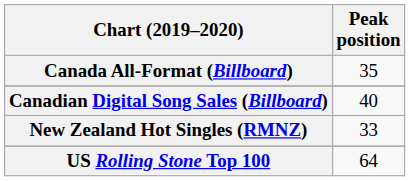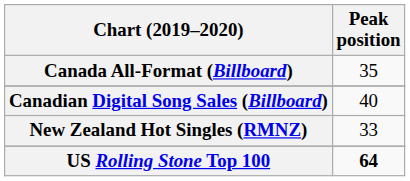(369, 160) normal -> (369, 160) bold
